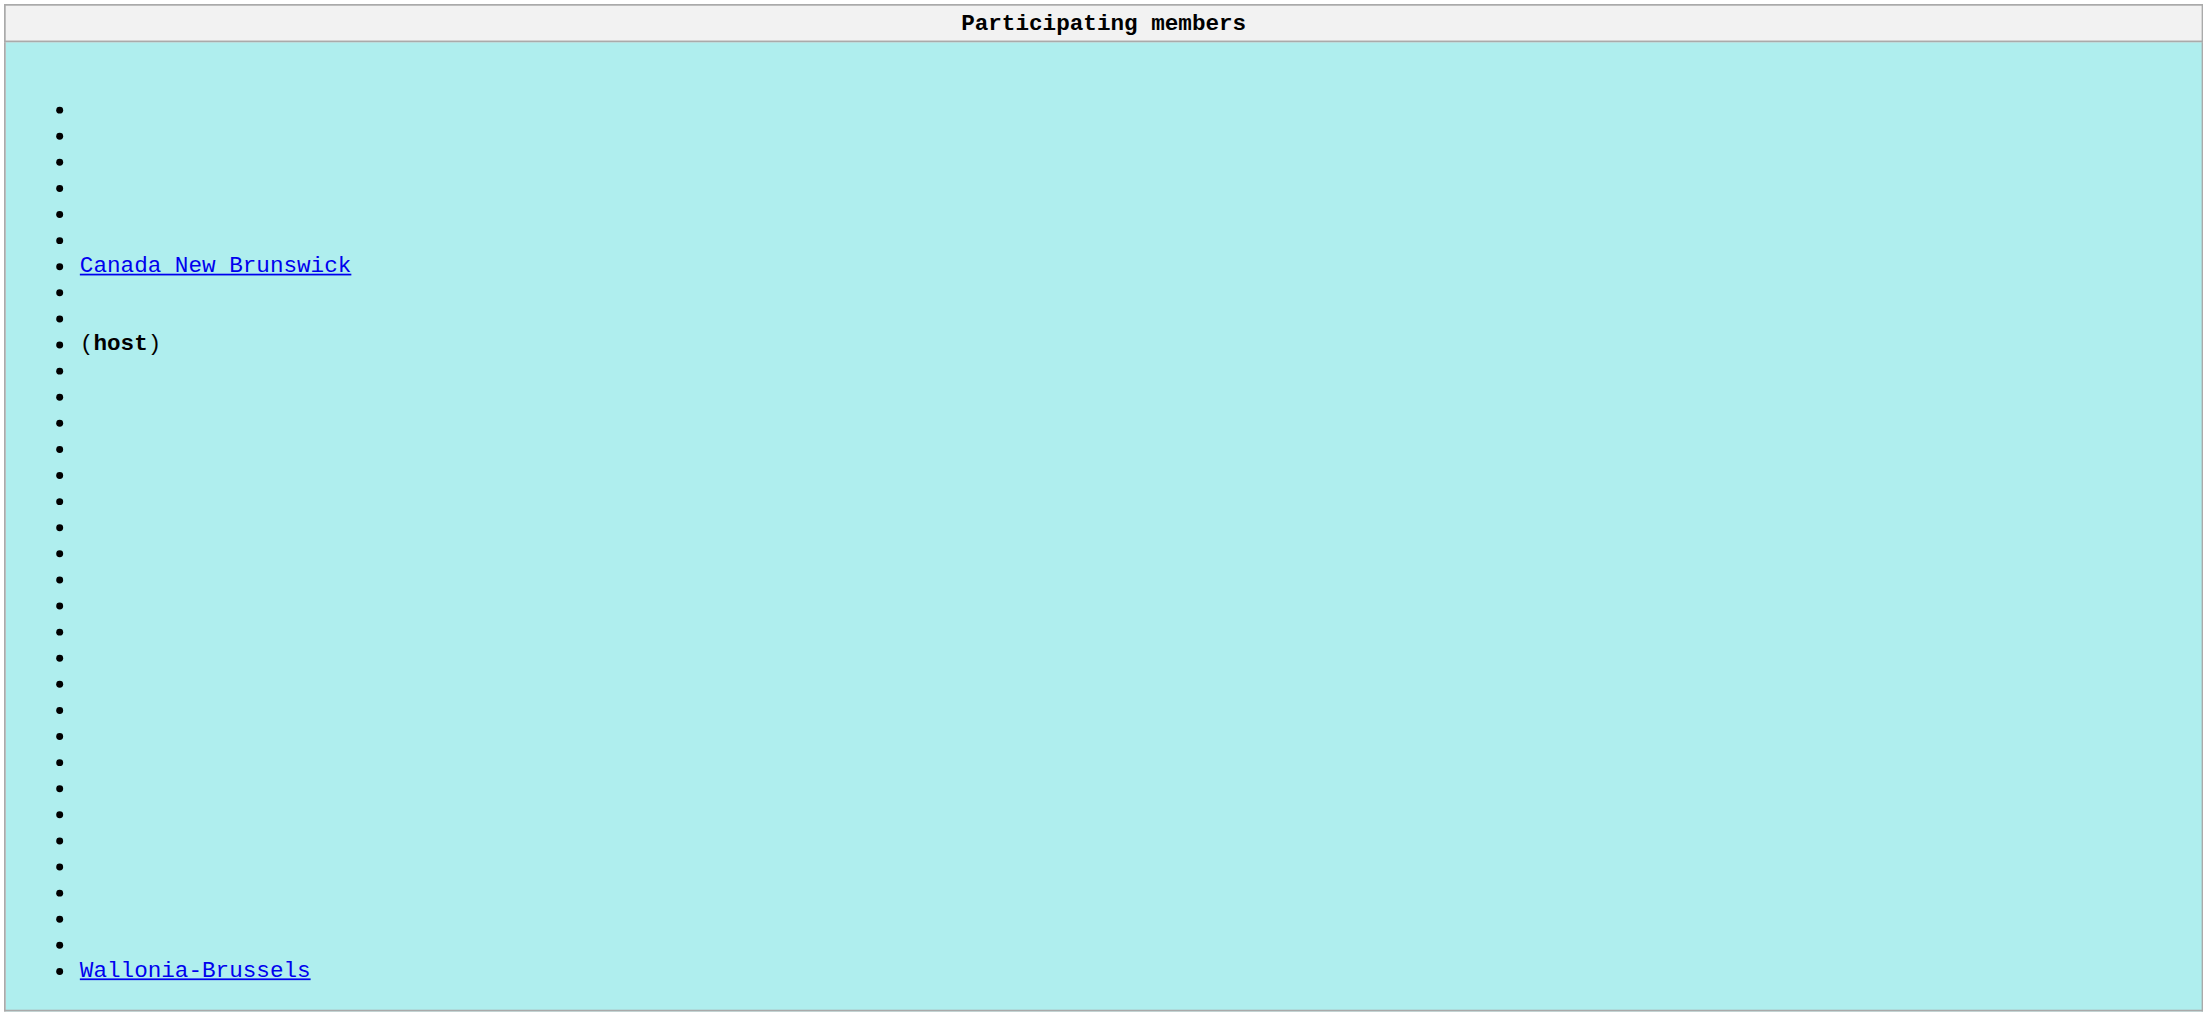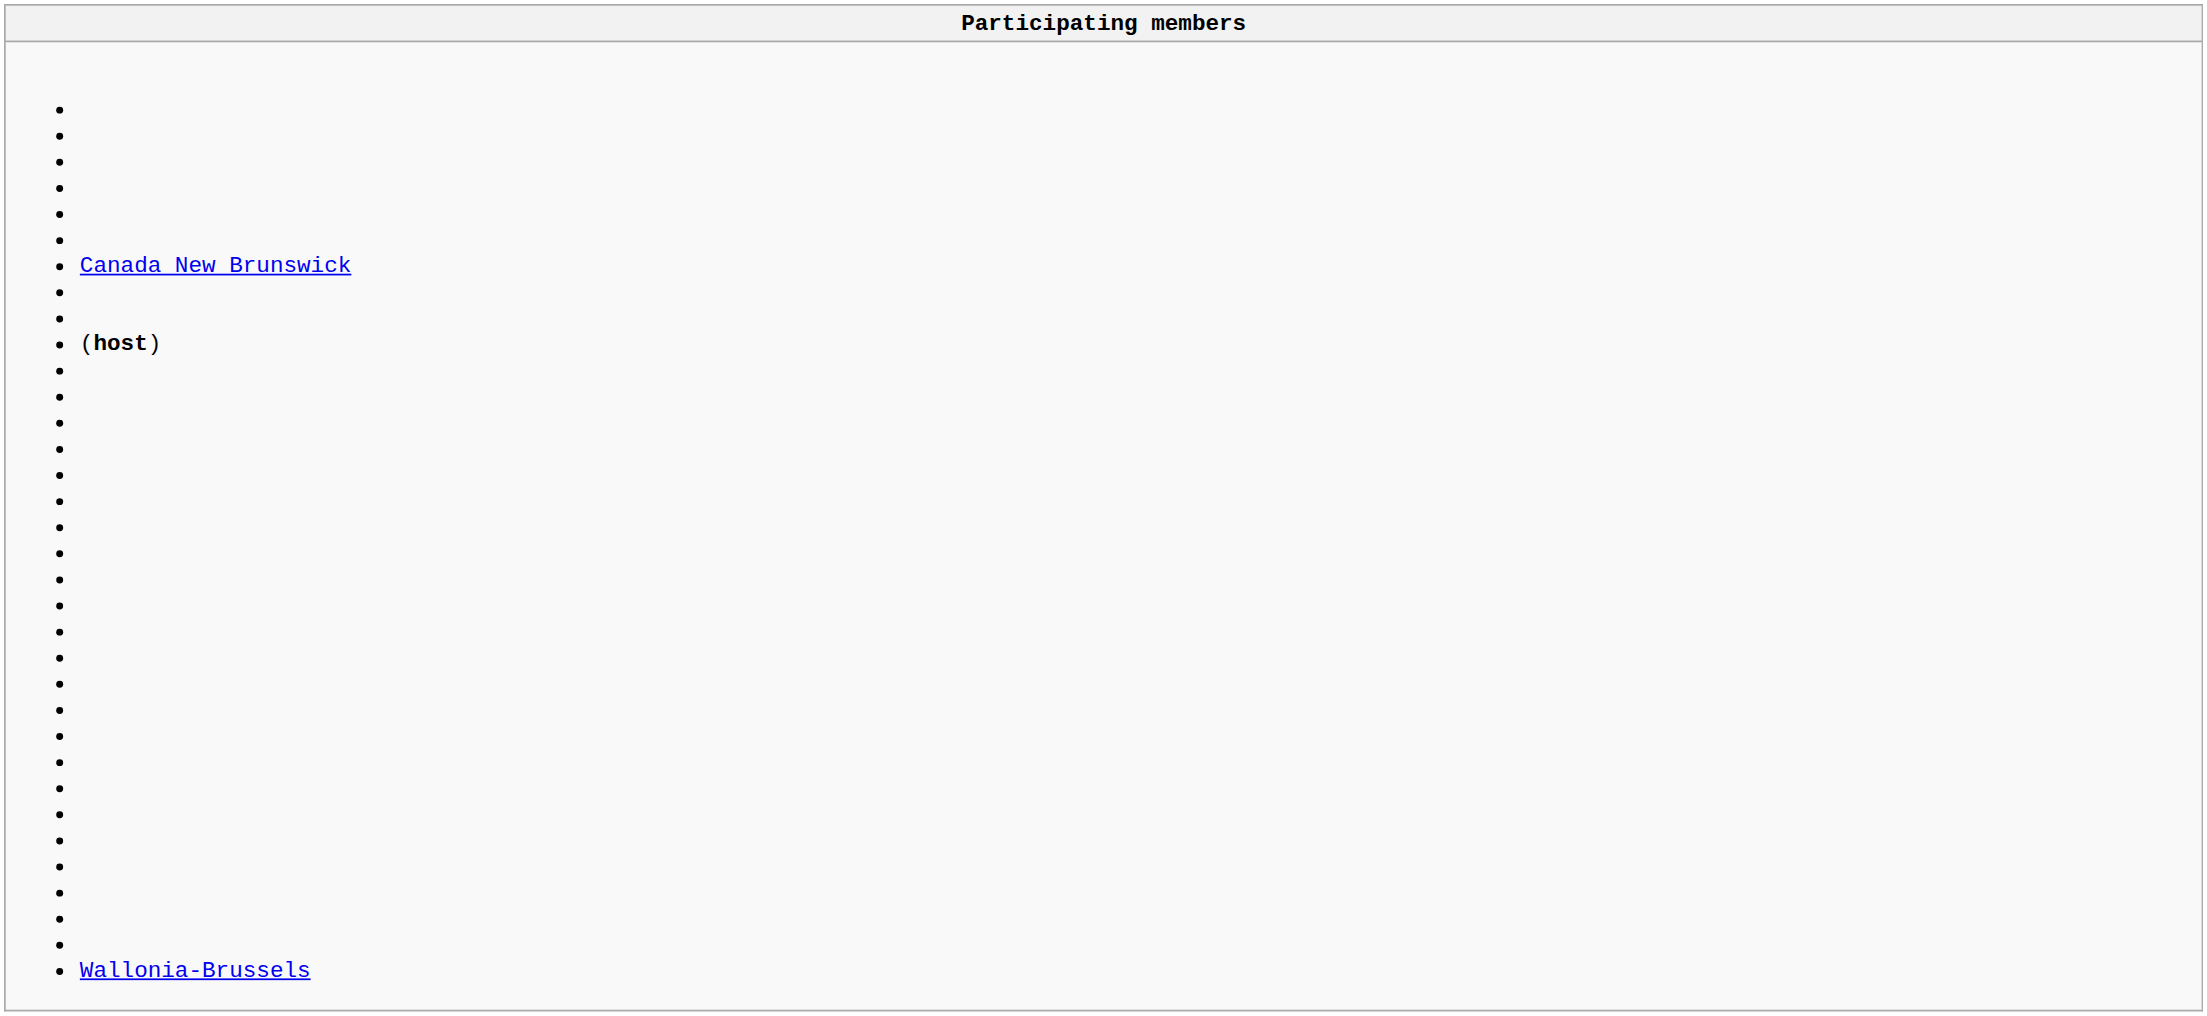(1104, 540) paleturquoise background -> (1104, 540) no background
